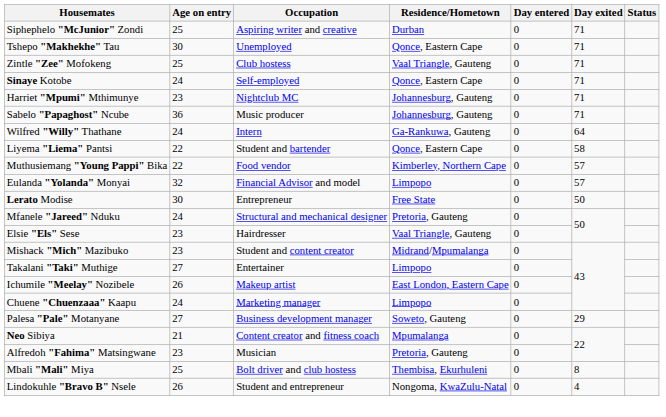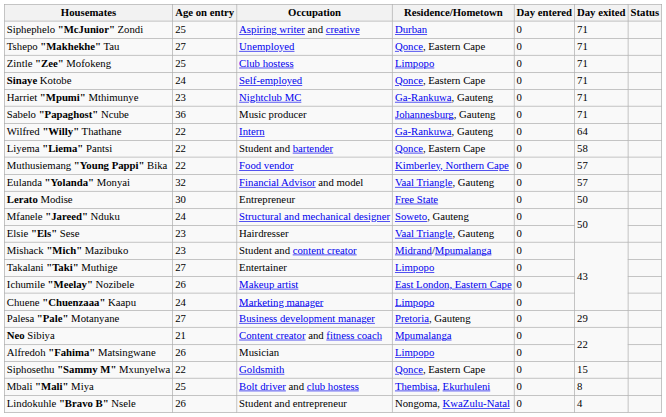(178, 47) 30 -> (181, 47) 27
(442, 64) Vaal Triangle, Gauteng -> (415, 64) Limpopo
(442, 98) Johannesburg, Gauteng -> (444, 98) Ga-Rankuwa, Gauteng
(178, 132) 24 -> (181, 132) 22
(412, 183) Limpopo -> (445, 183) Vaal Triangle, Gauteng
(430, 217) Pretoria, Gauteng -> (432, 217) Soweto, Gauteng
(429, 319) Soweto, Gauteng -> (433, 319) Pretoria, Gauteng
(178, 353) 23 -> (181, 353) 26
(430, 353) Pretoria, Gauteng -> (415, 353) Limpopo
+ row: (89, 370)
